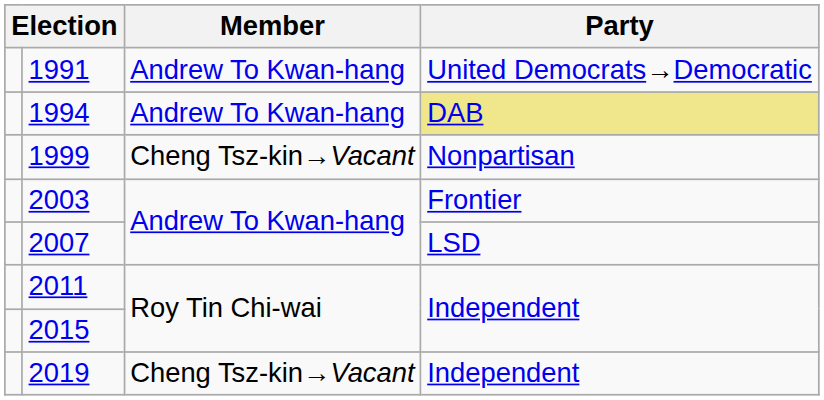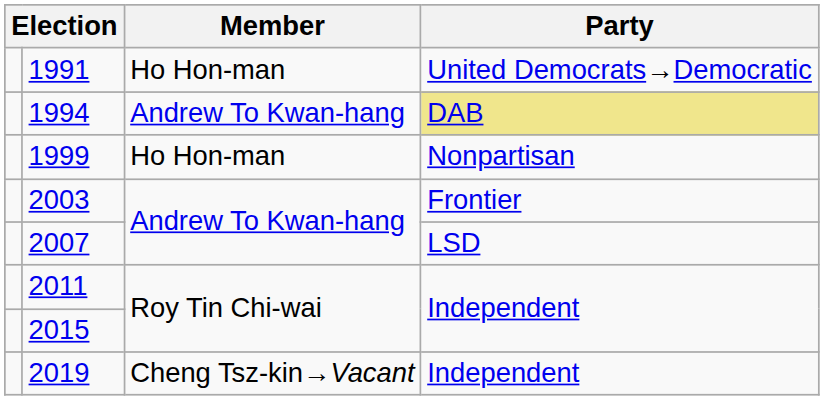(268, 69) Andrew To Kwan-hang -> (208, 69) Ho Hon-man
(272, 156) Cheng Tsz-kin→Vacant -> (208, 156) Ho Hon-man
